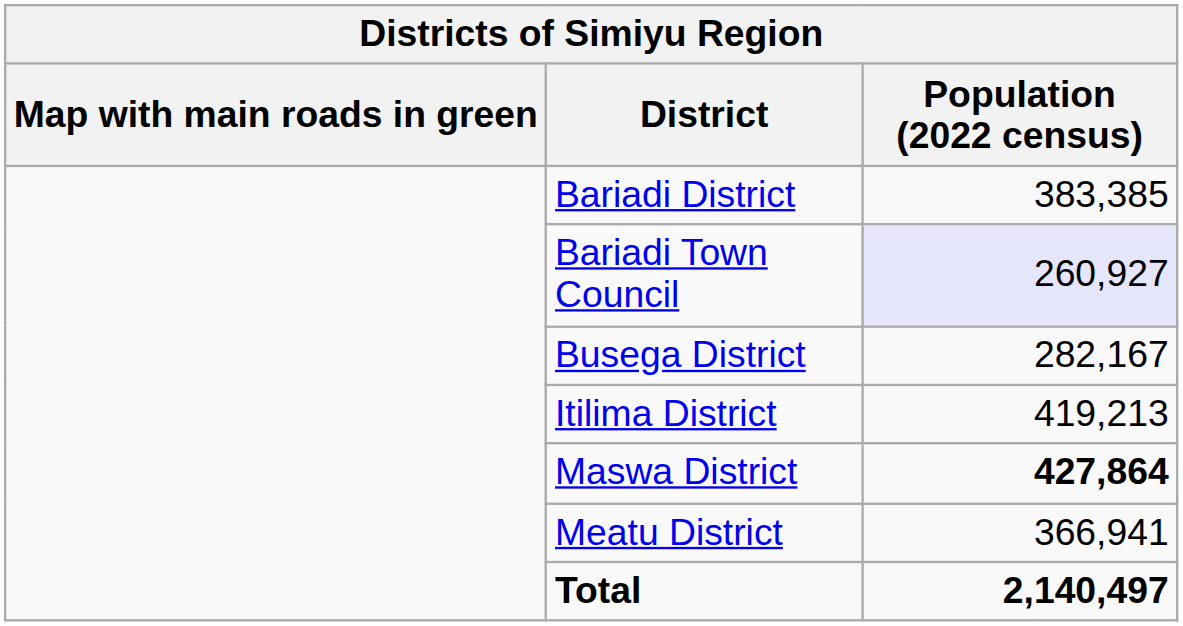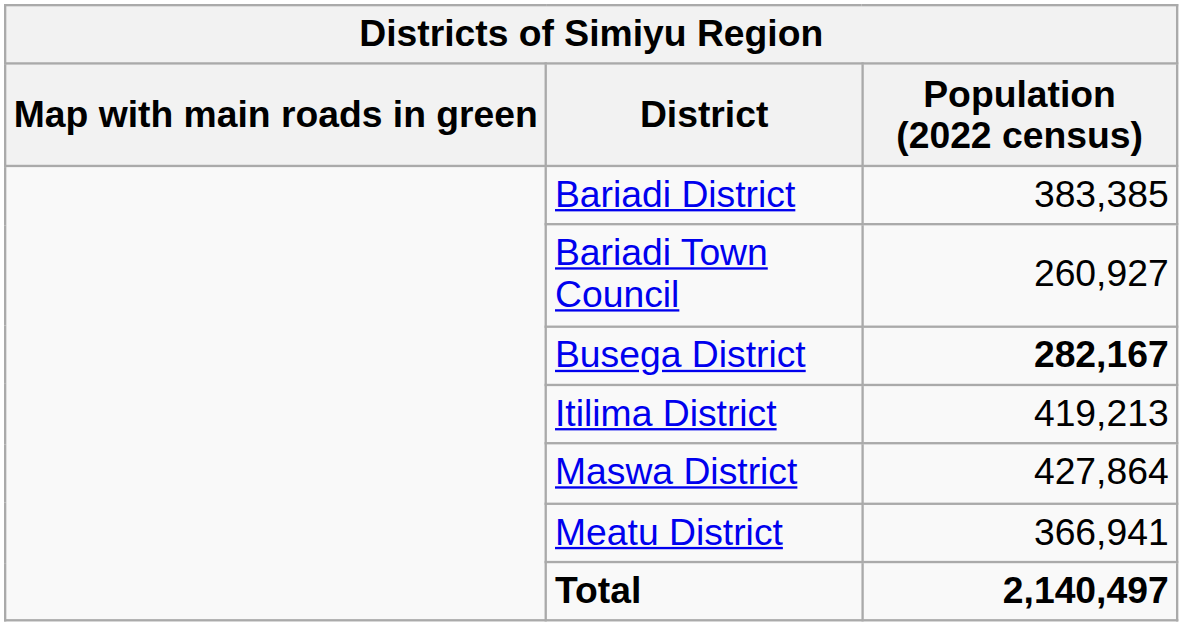(1101, 274) lavender background -> (1101, 274) no background
(1101, 354) normal -> (1101, 354) bold
(1101, 472) bold -> (1101, 472) normal
